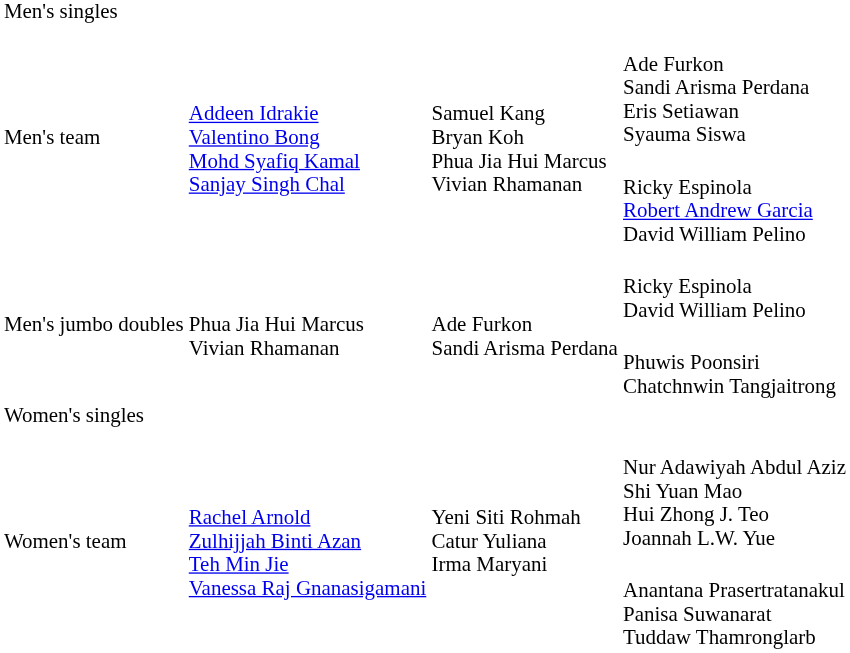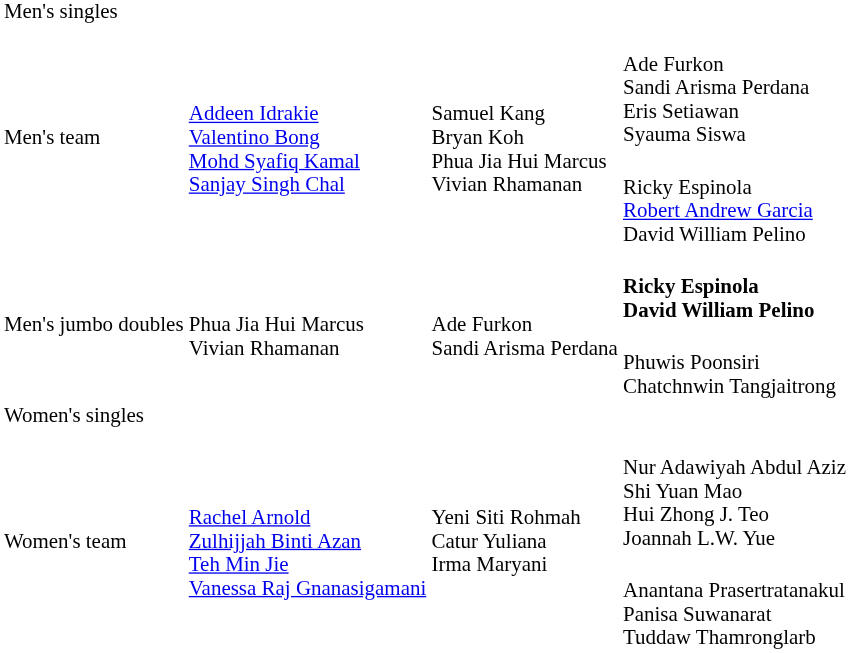(714, 298) normal -> (719, 298) bold
